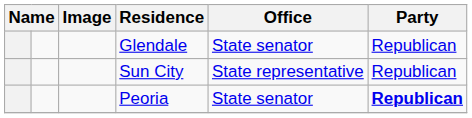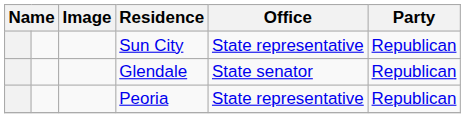rows swapped: (153, 44) <-> (151, 71)
(262, 98) State senator -> (288, 98) State representative
(417, 98) bold -> (414, 98) normal
